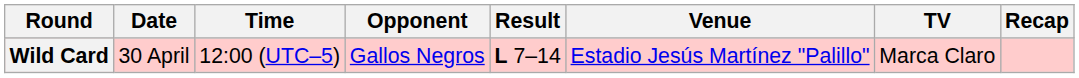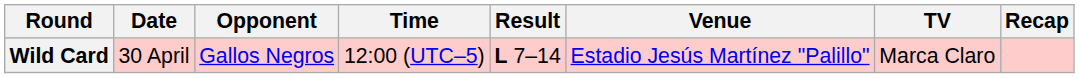columns swapped: (270, 21) <-> (417, 21)
